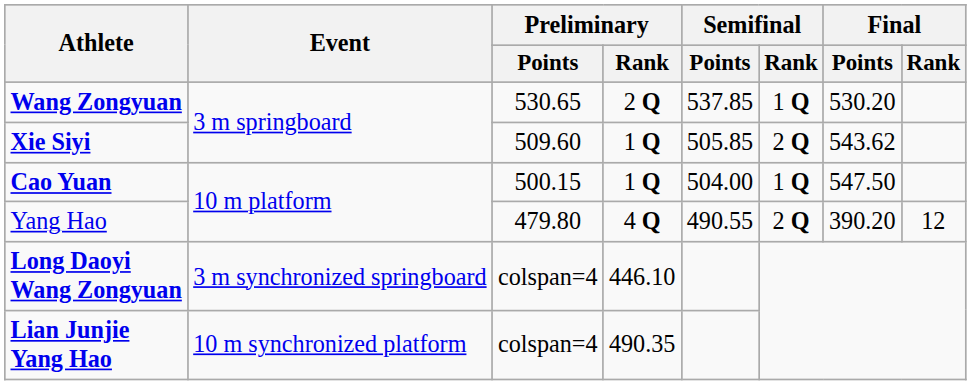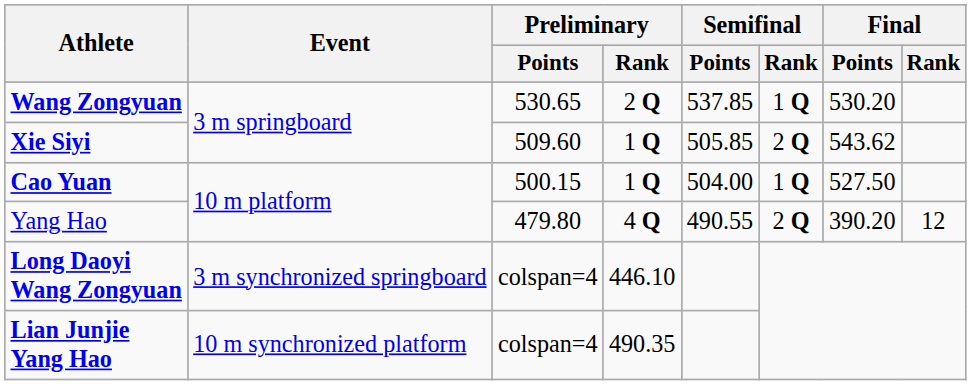(862, 182) 547.50 -> (862, 182) 527.50
